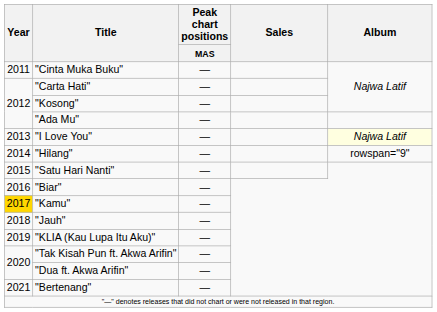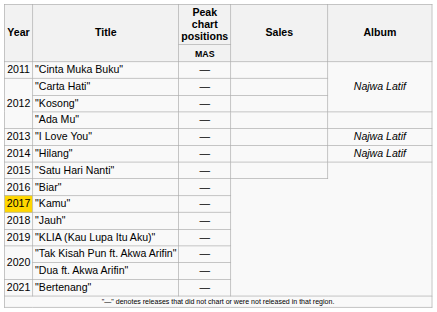(380, 137) lightyellow background -> (380, 137) no background
(380, 153) rowspan="9" -> (380, 153) Najwa Latif
